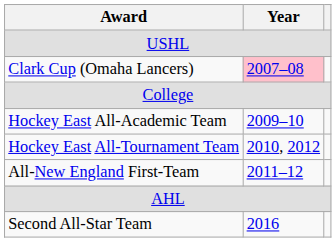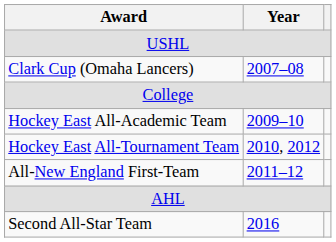(275, 69) pink background -> (275, 69) no background
